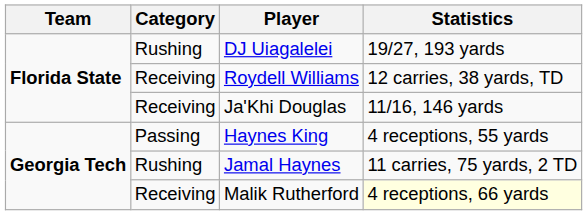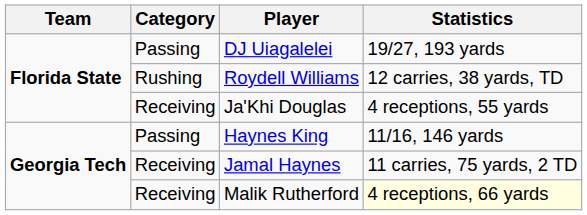(168, 48) Rushing -> (167, 48) Passing
(175, 77) Receiving -> (168, 77) Rushing
(435, 107) 11/16, 146 yards -> (458, 107) 4 receptions, 55 yards
(458, 136) 4 receptions, 55 yards -> (435, 136) 11/16, 146 yards
(168, 165) Rushing -> (175, 165) Receiving
